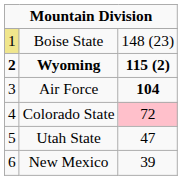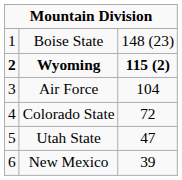(12, 41) khaki background -> (12, 41) no background
(148, 89) bold -> (148, 89) normal
(148, 114) pink background -> (148, 114) no background
